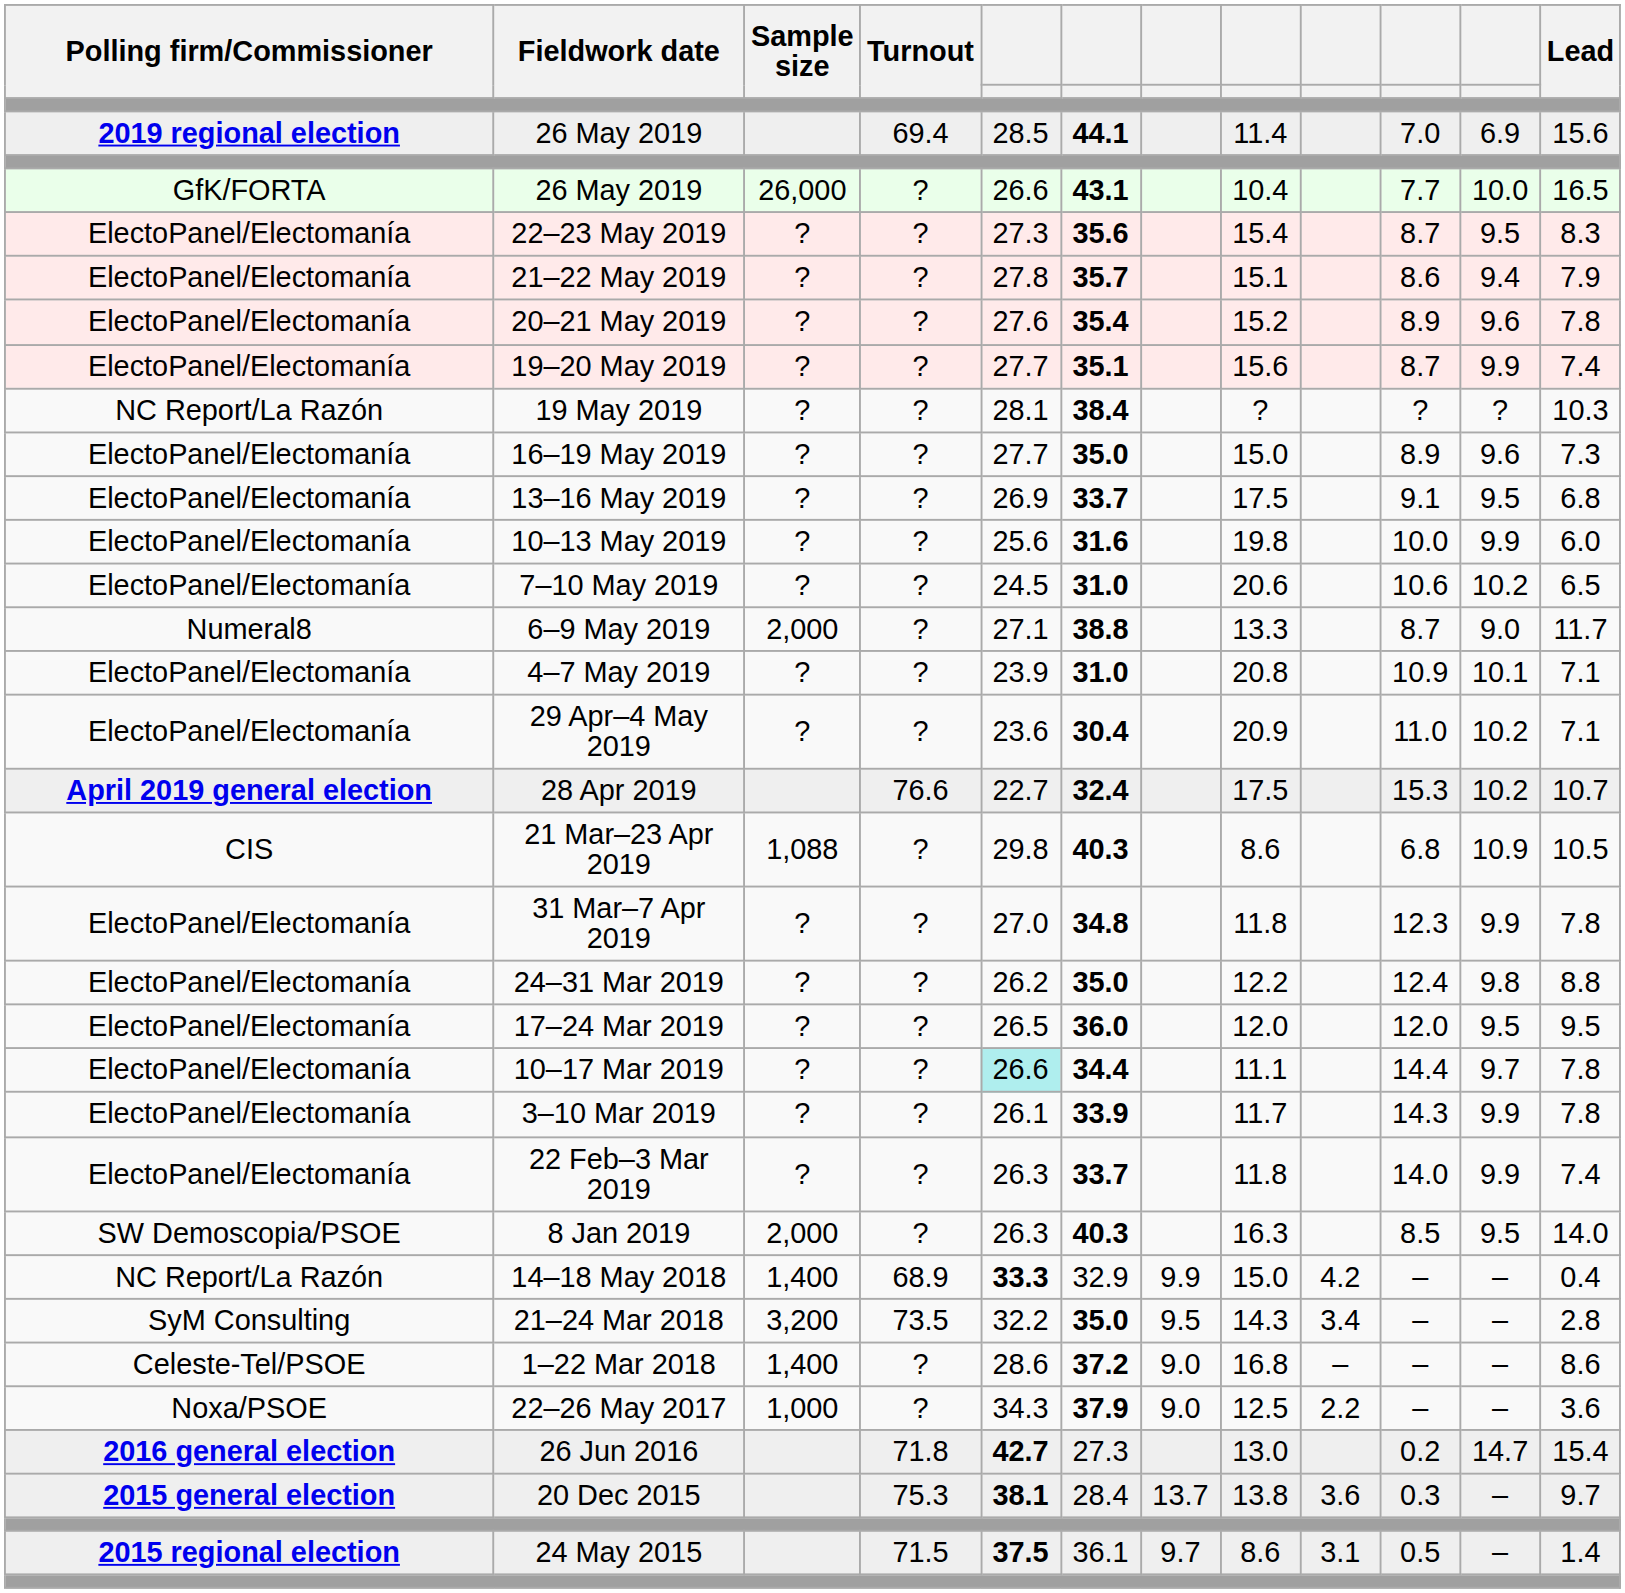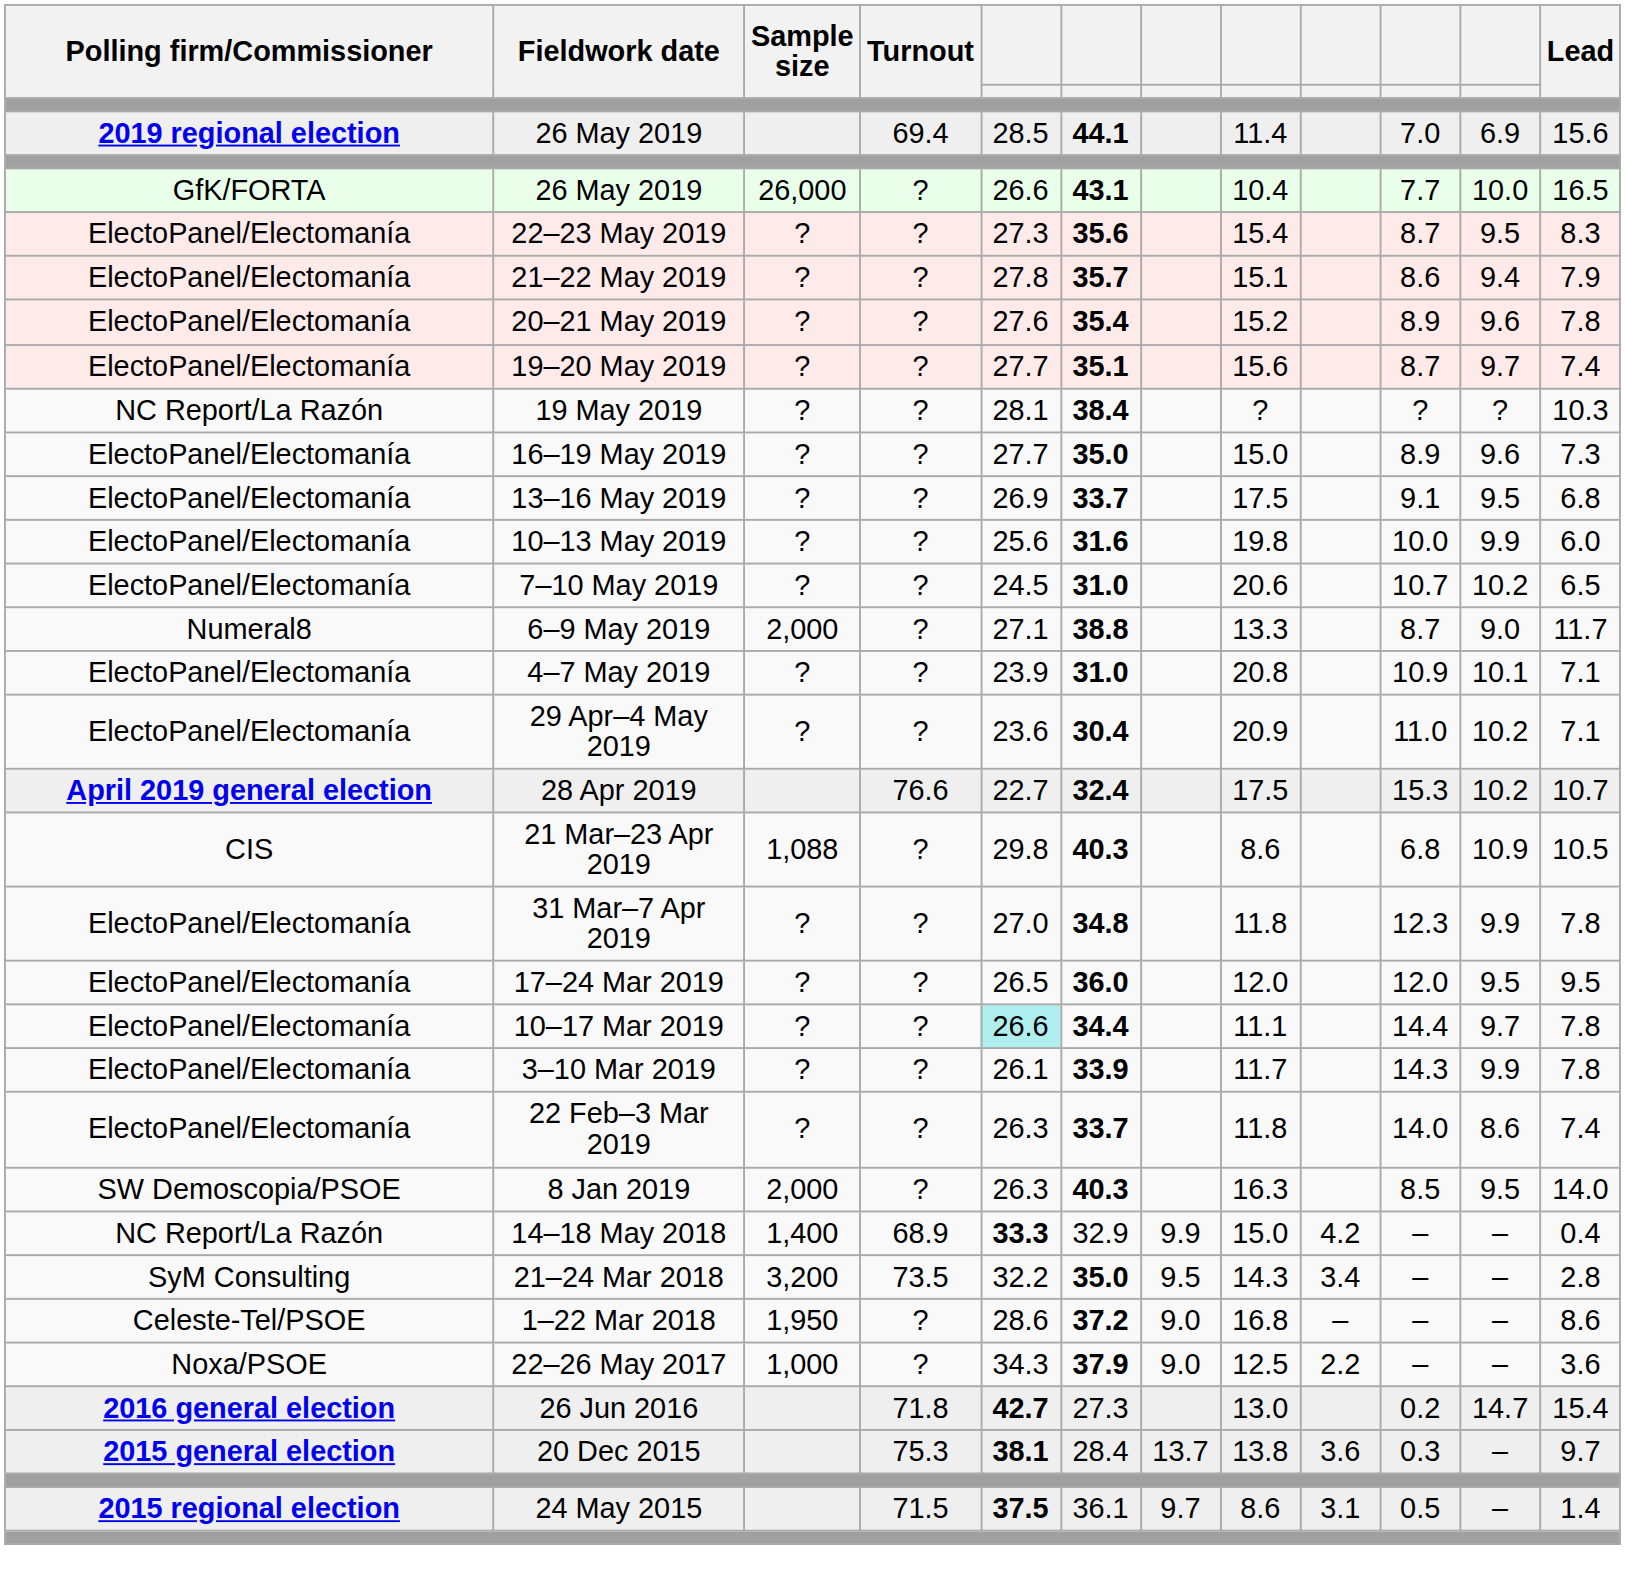(1500, 365) 9.9 -> (1500, 365) 9.7
(1420, 584) 10.6 -> (1420, 584) 10.7
- row: (249, 982)
(1500, 1173) 9.9 -> (1500, 1129) 8.6
(802, 1363) 1,400 -> (802, 1319) 1,950
